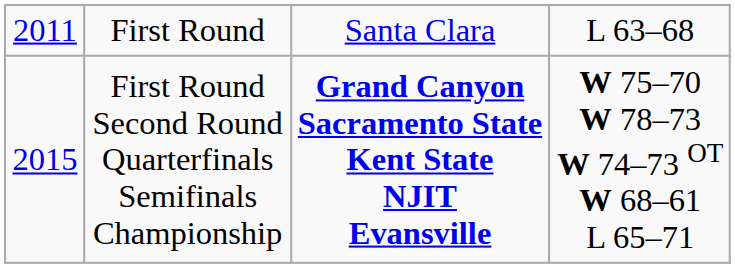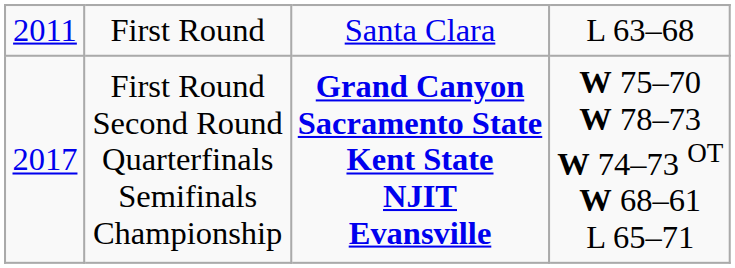(45, 159) 2015 -> (45, 159) 2017
